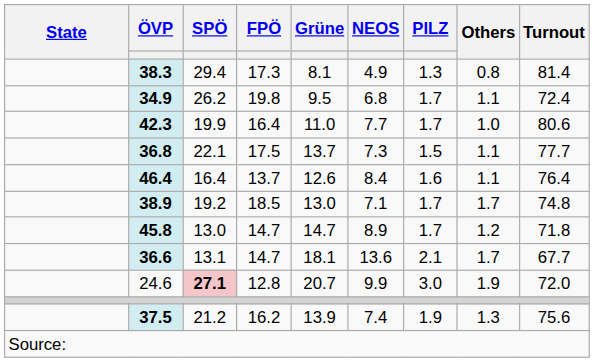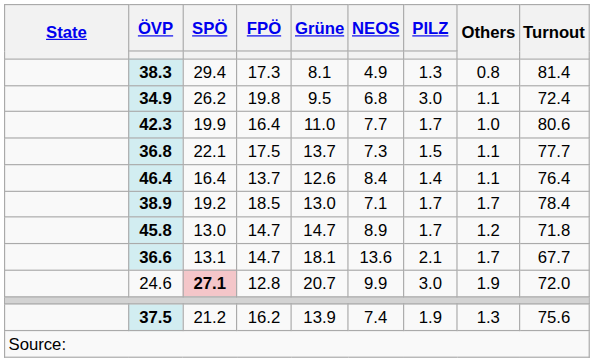(430, 99) 1.7 -> (430, 99) 3.0
(430, 178) 1.6 -> (430, 178) 1.4
(554, 204) 74.8 -> (554, 204) 78.4
